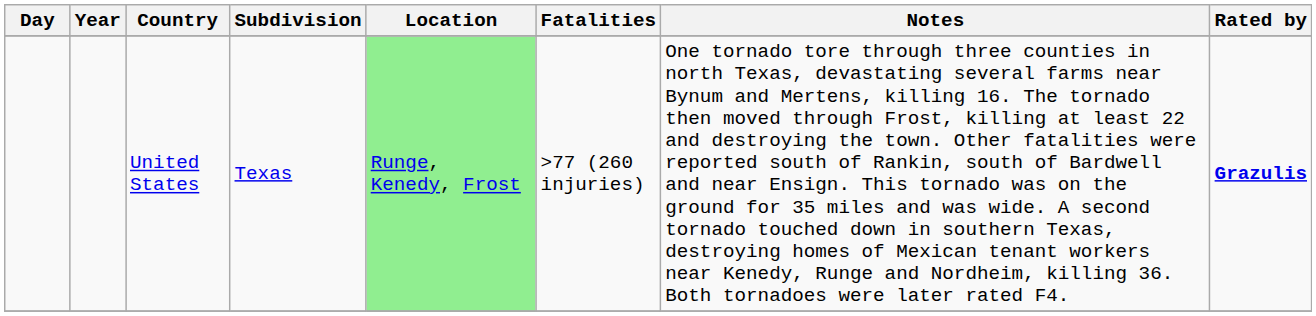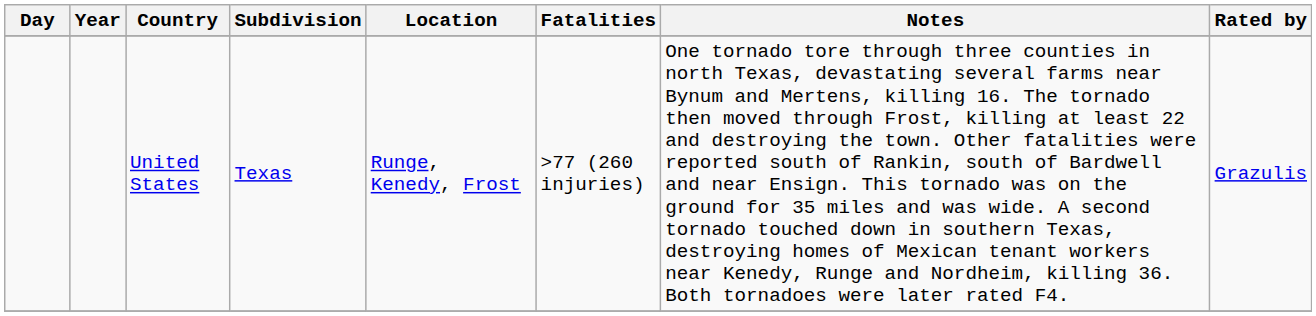(446, 174) lightgreen background -> (446, 174) no background
(1261, 174) bold -> (1261, 174) normal
